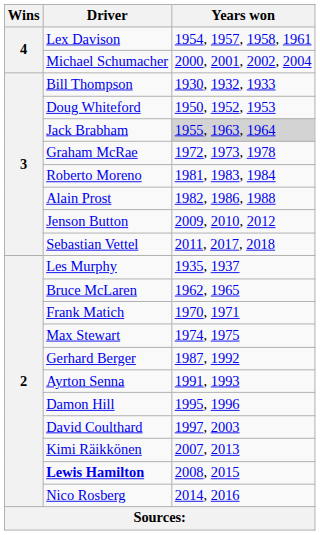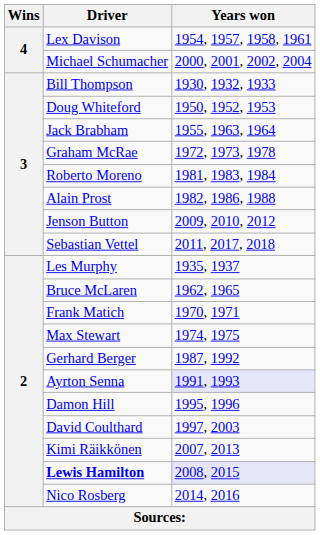(225, 130) lightgrey background -> (225, 130) no background
(207, 381) no background -> (207, 381) lavender background
(207, 472) no background -> (207, 472) lavender background
